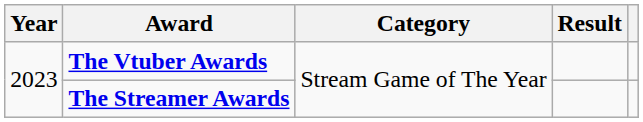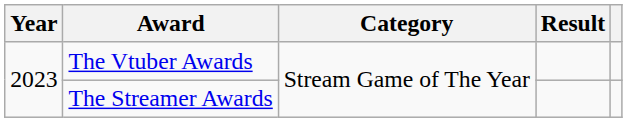(168, 60) bold -> (161, 60) normal
(179, 98) bold -> (171, 98) normal
